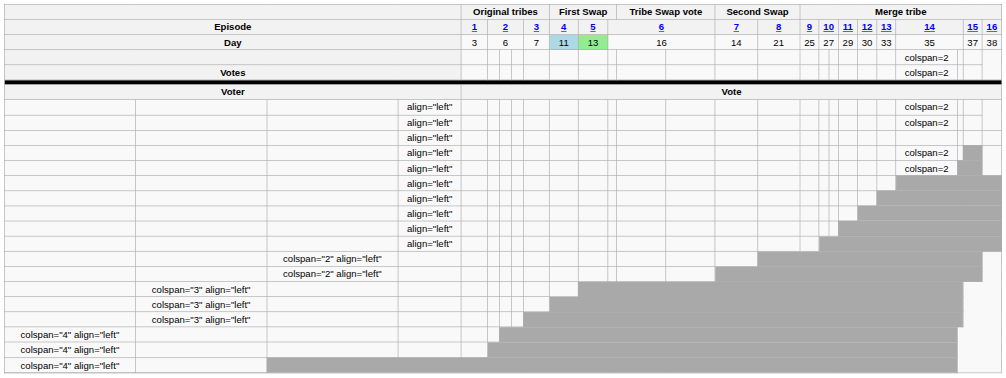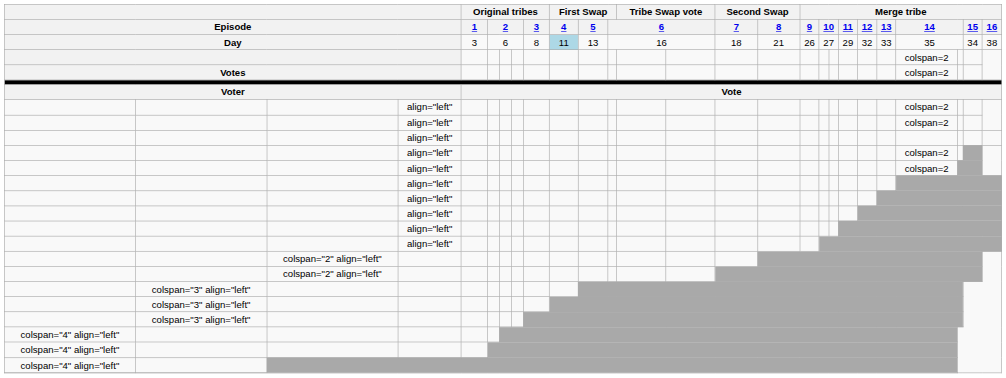(536, 42) 7 -> (536, 42) 8
(593, 42) lightgreen background -> (593, 42) no background
(736, 42) 14 -> (736, 42) 18
(809, 42) 25 -> (809, 42) 26
(867, 42) 30 -> (867, 42) 32
(973, 42) 37 -> (973, 42) 34
